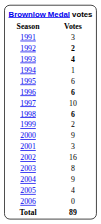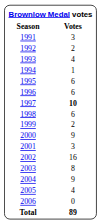(73, 48) bold -> (73, 48) normal
(73, 59) bold -> (73, 59) normal
(73, 92) bold -> (73, 92) normal
(73, 103) normal -> (73, 103) bold
(73, 114) bold -> (73, 114) normal
